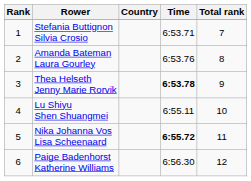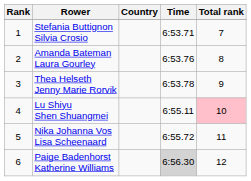(179, 84) bold -> (178, 84) normal
(222, 110) no background -> (221, 110) pink background
(179, 136) bold -> (178, 136) normal
(179, 162) no background -> (178, 162) lightgrey background
